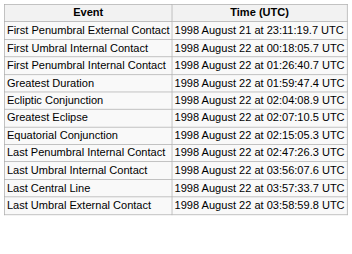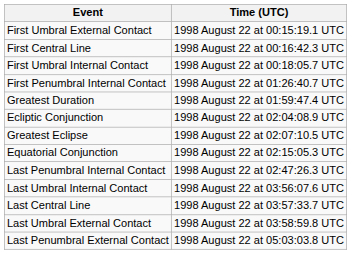- row: (88, 30)
+ row: (79, 30)
+ row: (49, 48)
+ row: (88, 240)
